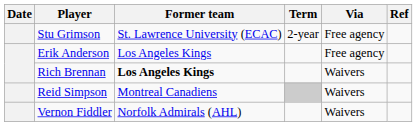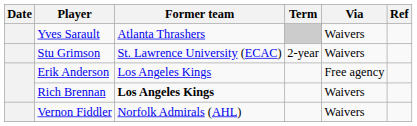+ row: (69, 33)
(354, 33) Free agency -> (345, 53) Waivers
- row: (72, 92)
